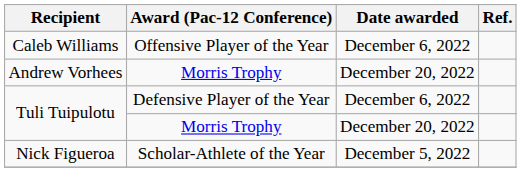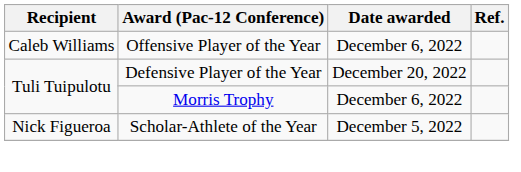- row: (65, 72)
(407, 99) December 6, 2022 -> (399, 72) December 20, 2022
(407, 126) December 20, 2022 -> (399, 99) December 6, 2022
